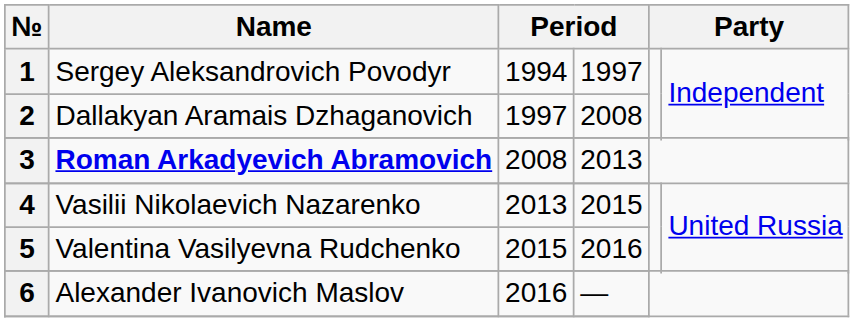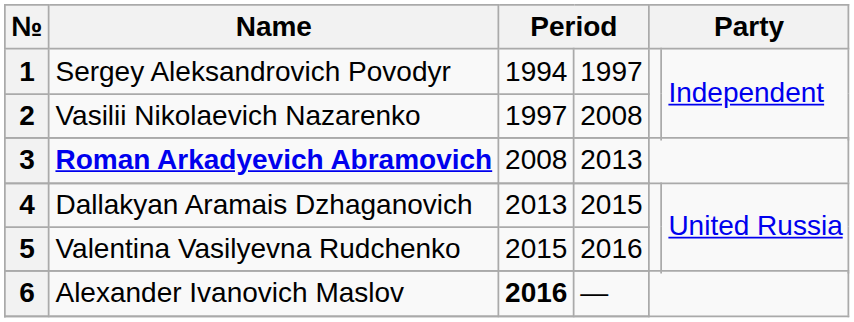(264, 115) Dallakyan Aramais Dzhaganovich -> (238, 115) Vasilii Nikolaevich Nazarenko
(238, 204) Vasilii Nikolaevich Nazarenko -> (264, 204) Dallakyan Aramais Dzhaganovich
(536, 293) normal -> (536, 293) bold
